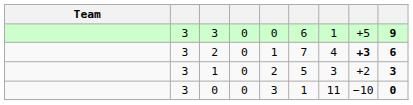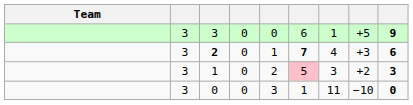(215, 52) normal -> (215, 52) bold
(304, 52) normal -> (304, 52) bold
(363, 52) bold -> (363, 52) normal
(304, 71) no background -> (304, 71) pink background
